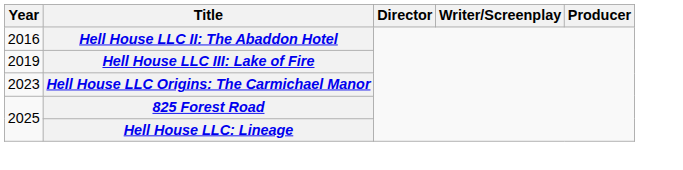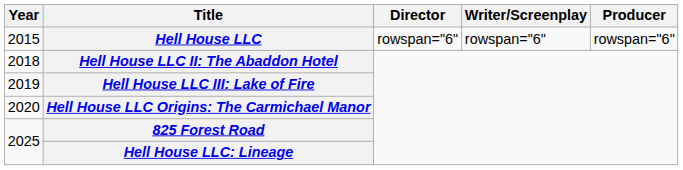+ row: (208, 38)
(24, 38) 2016 -> (24, 61) 2018
(24, 84) 2023 -> (24, 107) 2020
